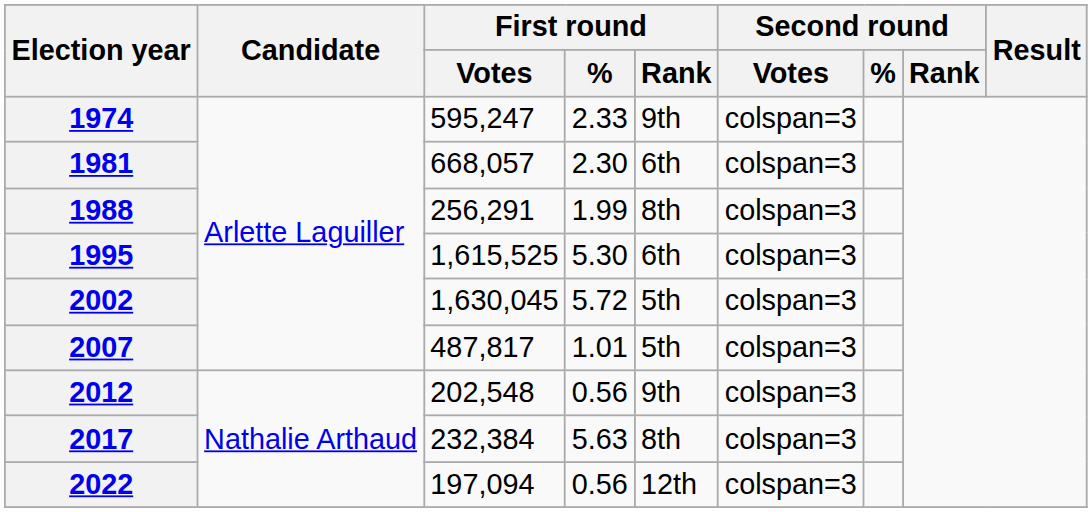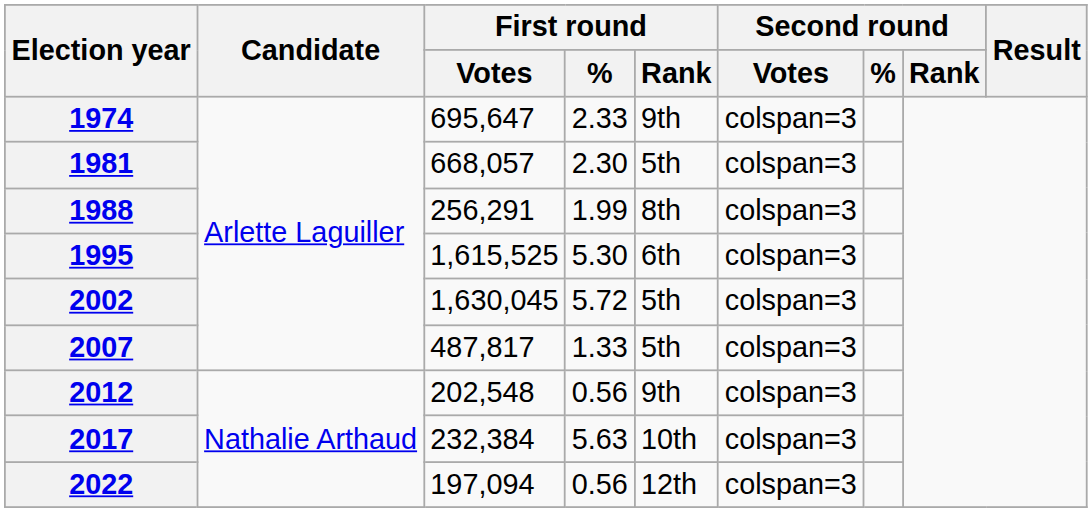(482, 118) 595,247 -> (482, 118) 695,647
(661, 164) 6th -> (661, 164) 5th
(600, 347) 1.01 -> (600, 347) 1.33
(661, 438) 8th -> (669, 438) 10th
